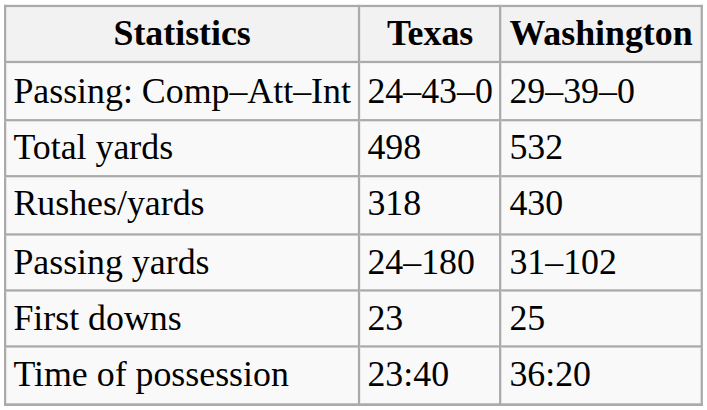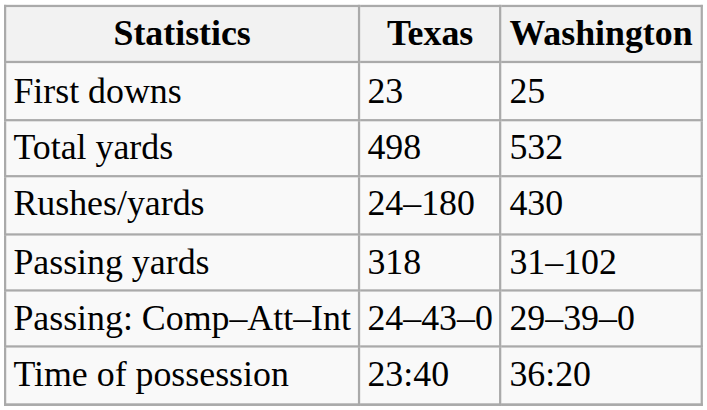rows swapped: (98, 317) <-> (182, 90)
(394, 204) 318 -> (421, 204) 24–180
(421, 261) 24–180 -> (394, 261) 318
